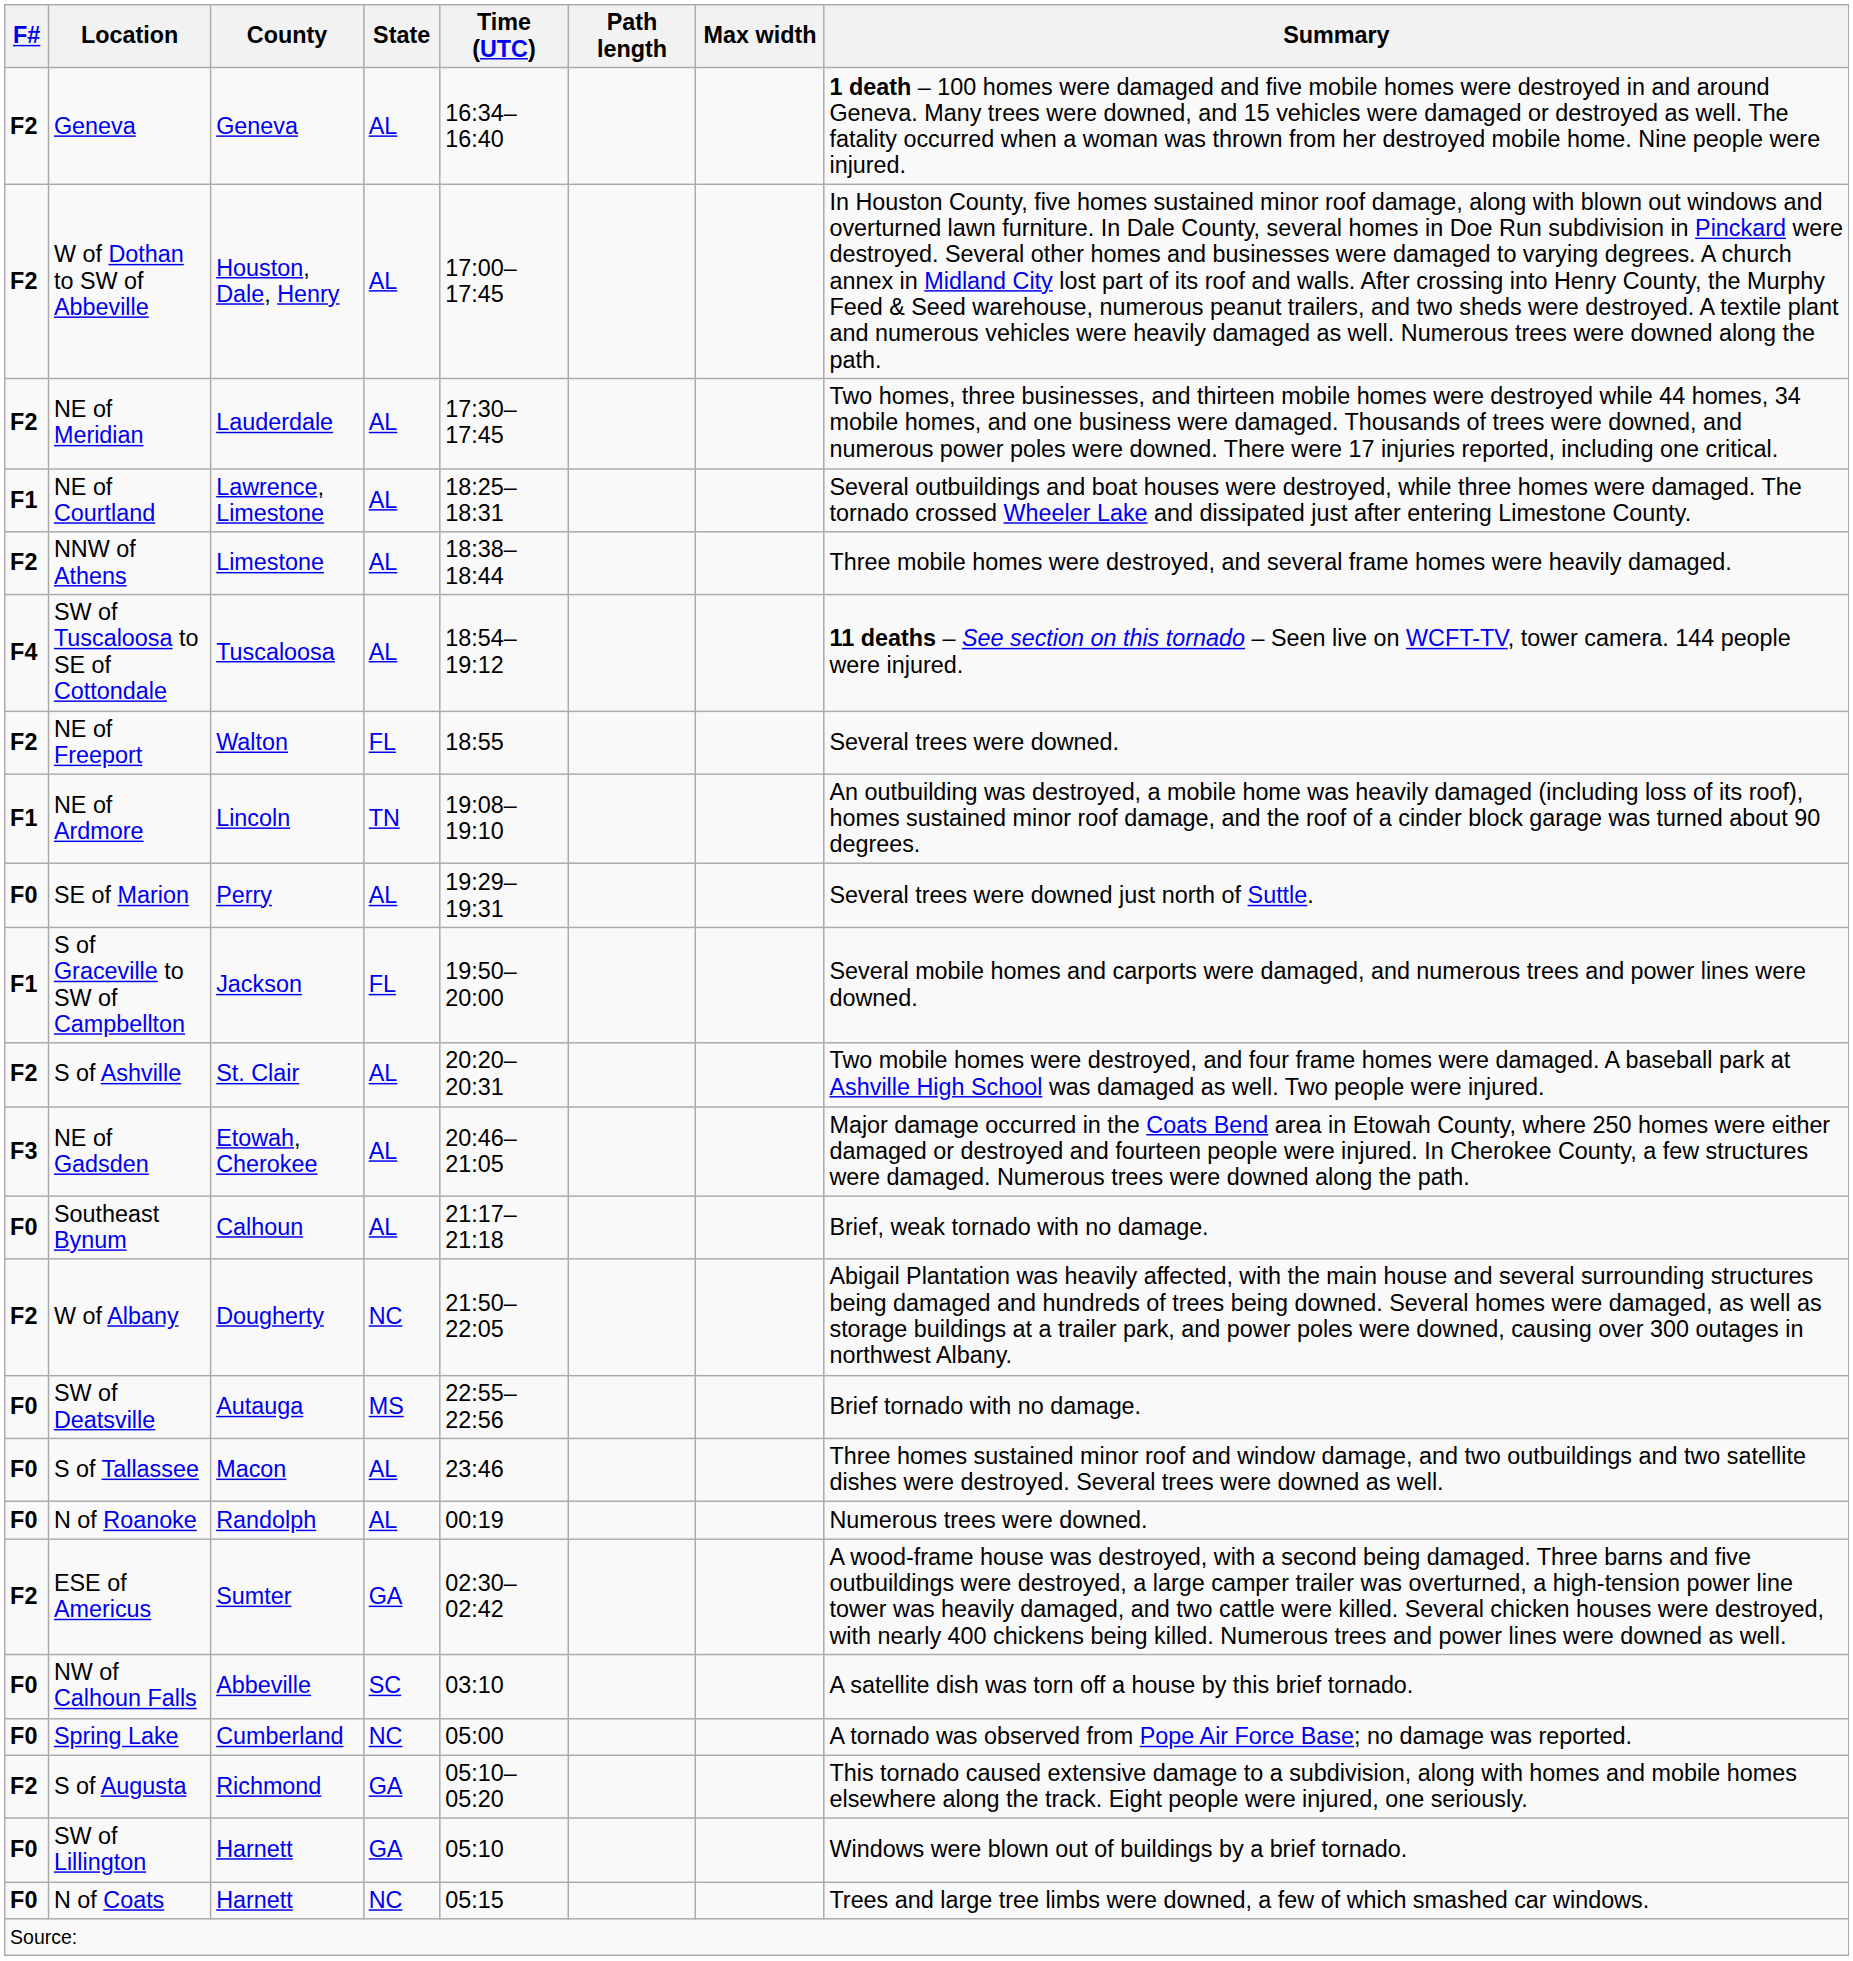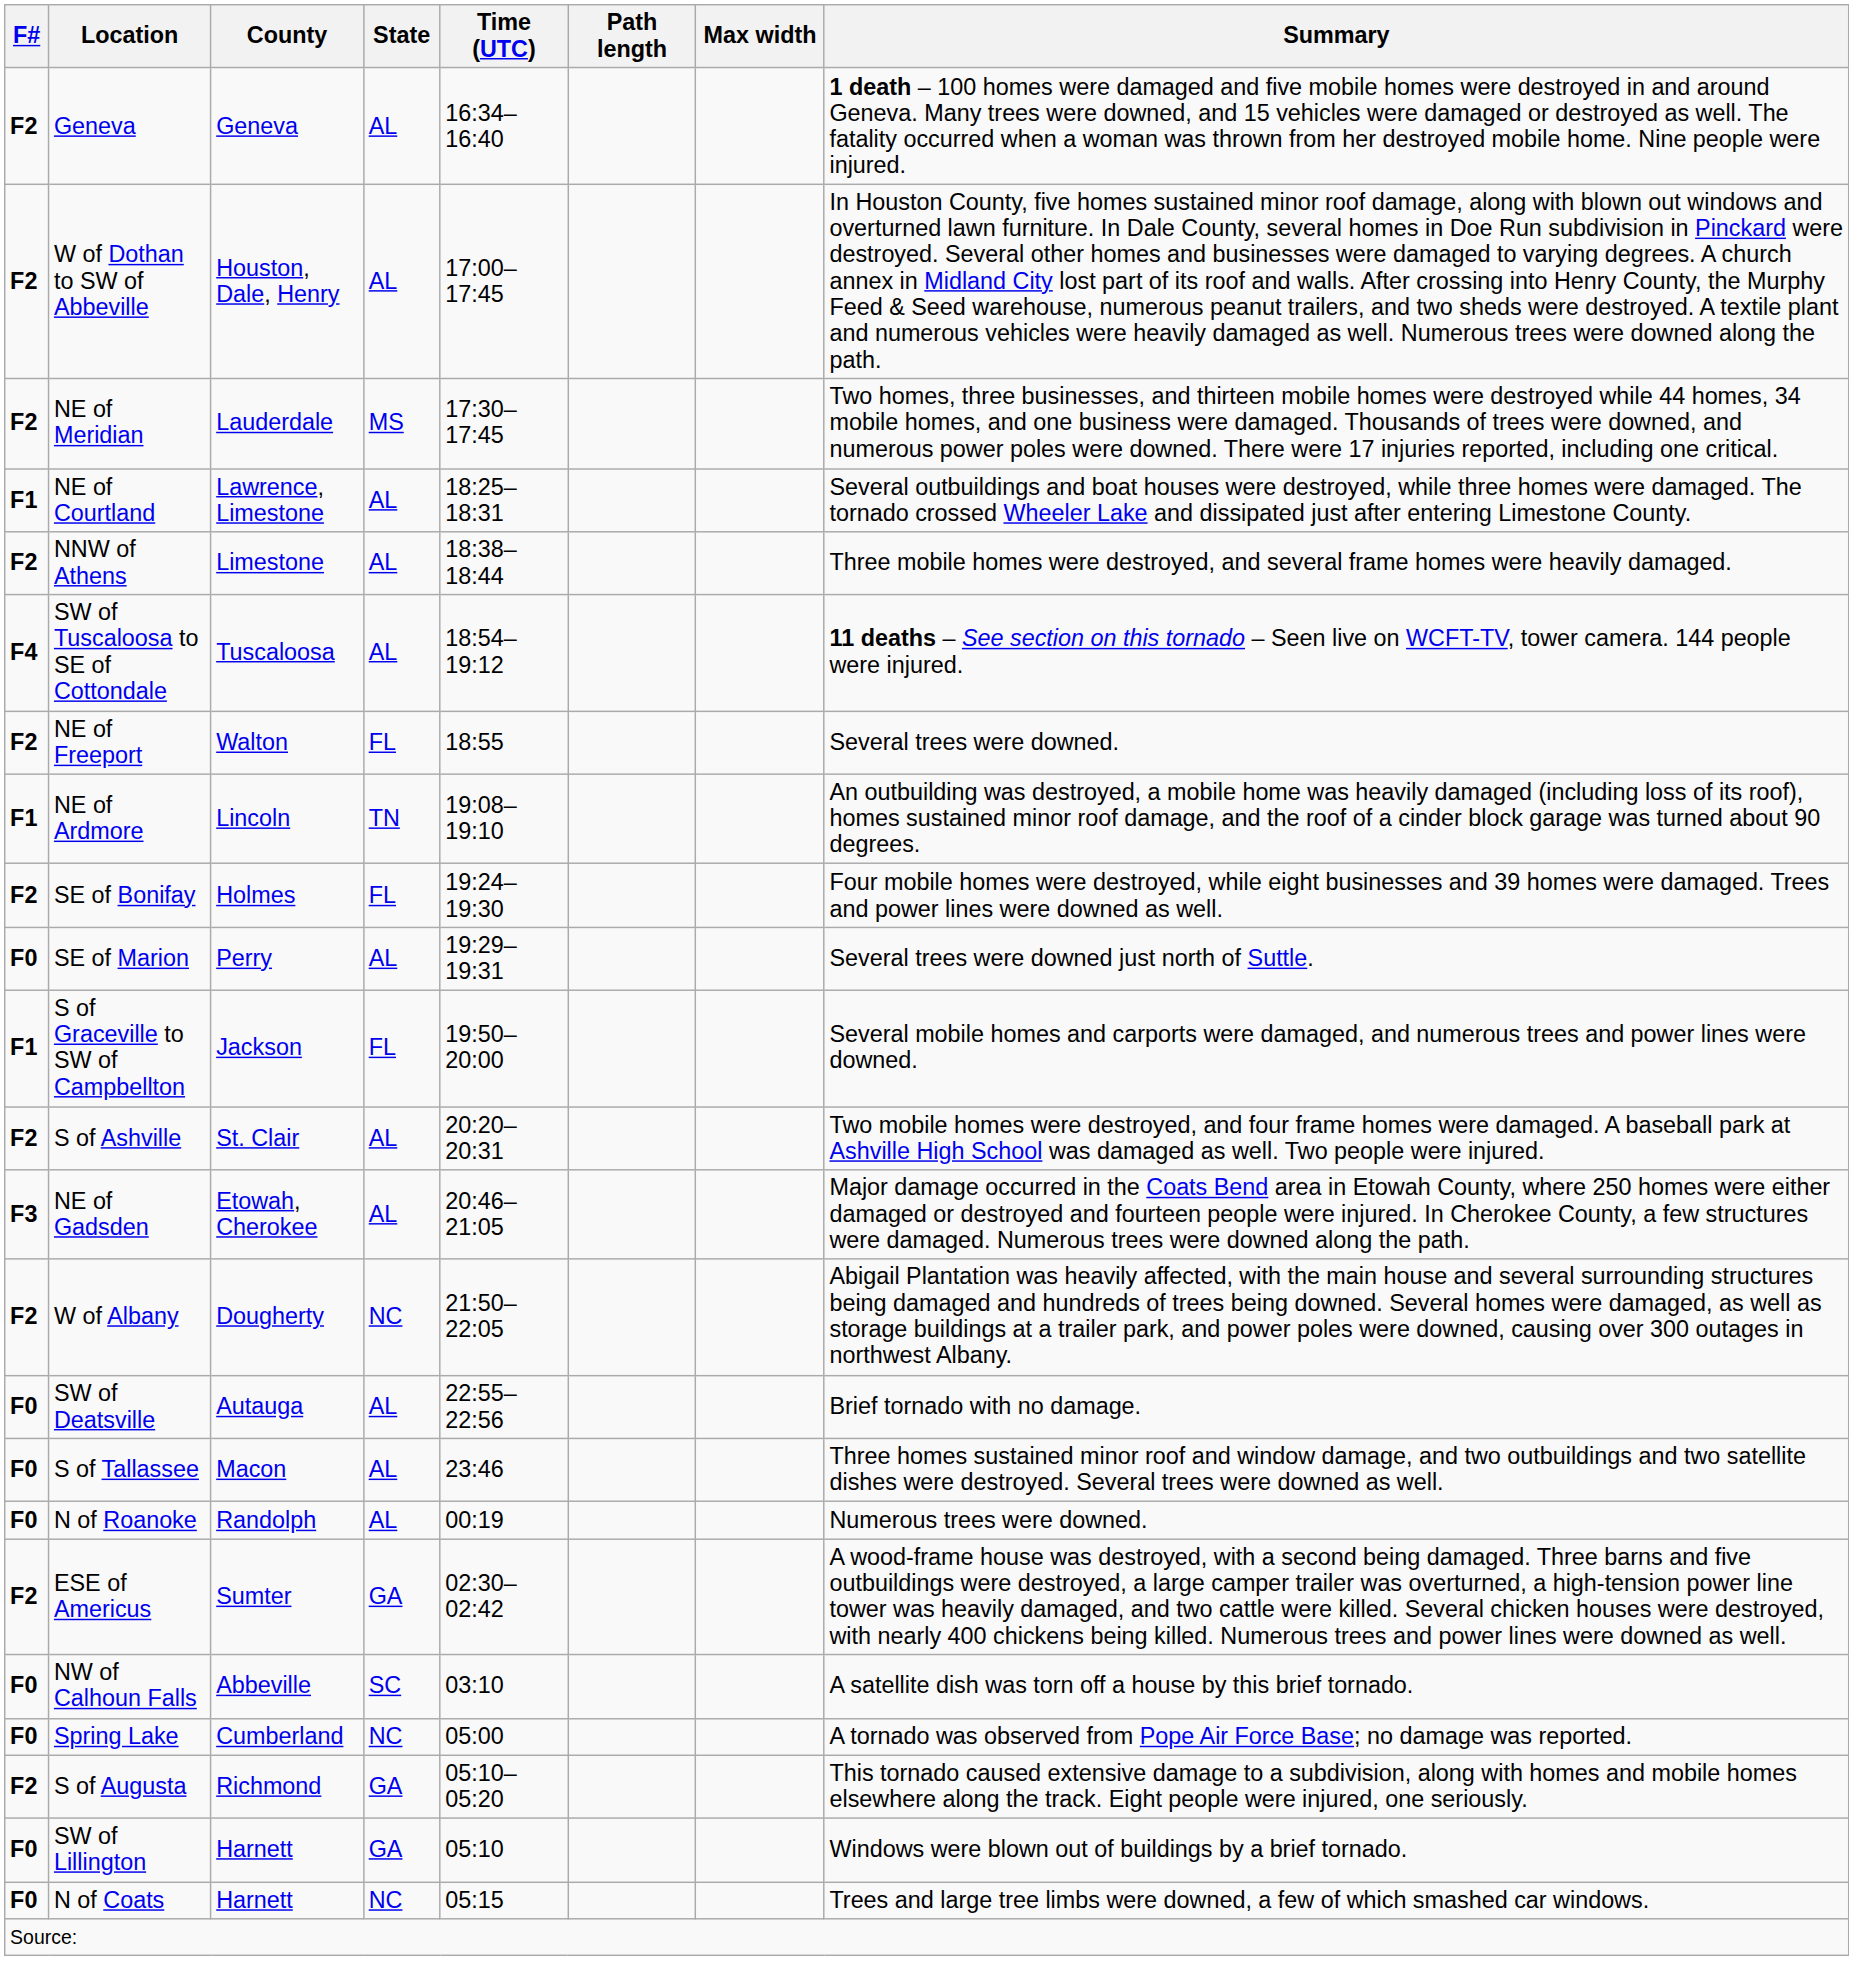(383, 423) AL -> (386, 423) MS
+ row: (125, 895)
- row: (107, 1227)
(386, 1406) MS -> (383, 1406) AL
